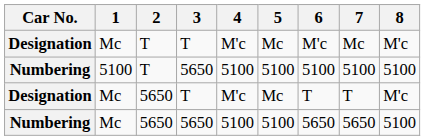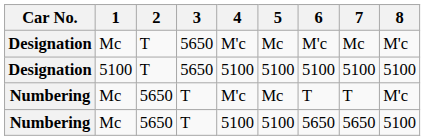(185, 43) T -> (197, 43) 5650
(50, 69) Numbering -> (50, 69) Designation
(50, 95) Designation -> (50, 95) Numbering
(197, 122) 5650 -> (185, 122) T
